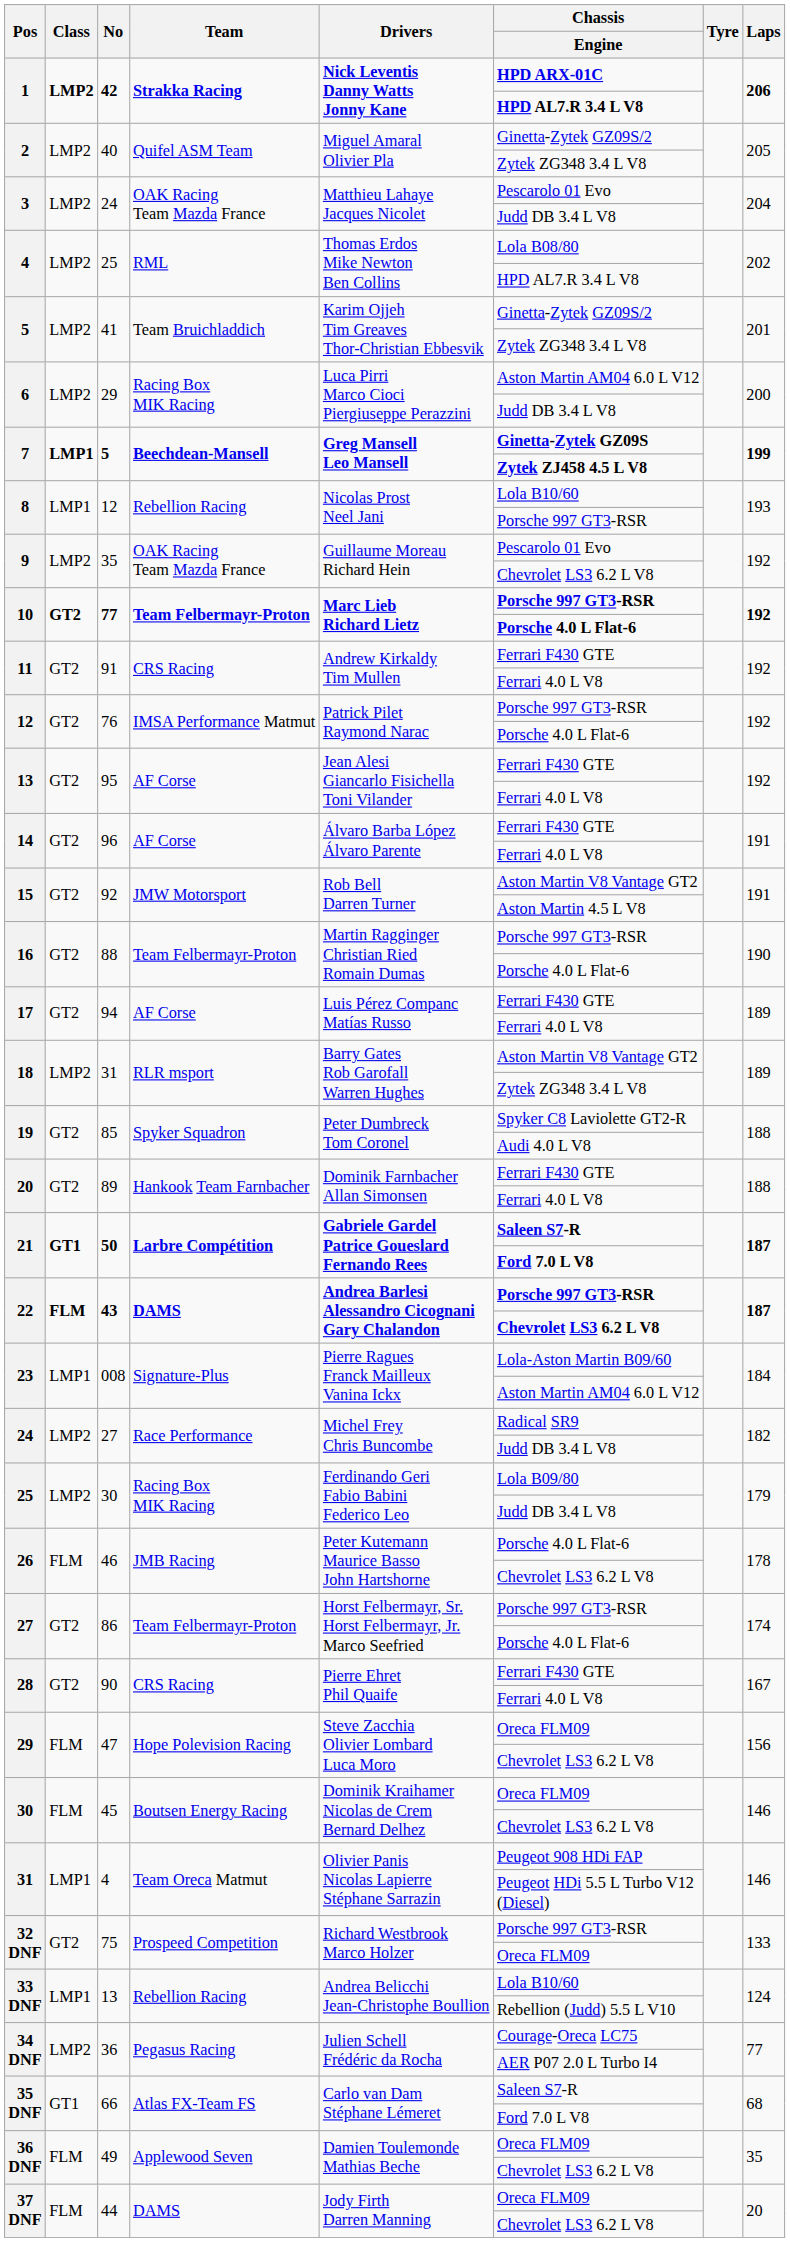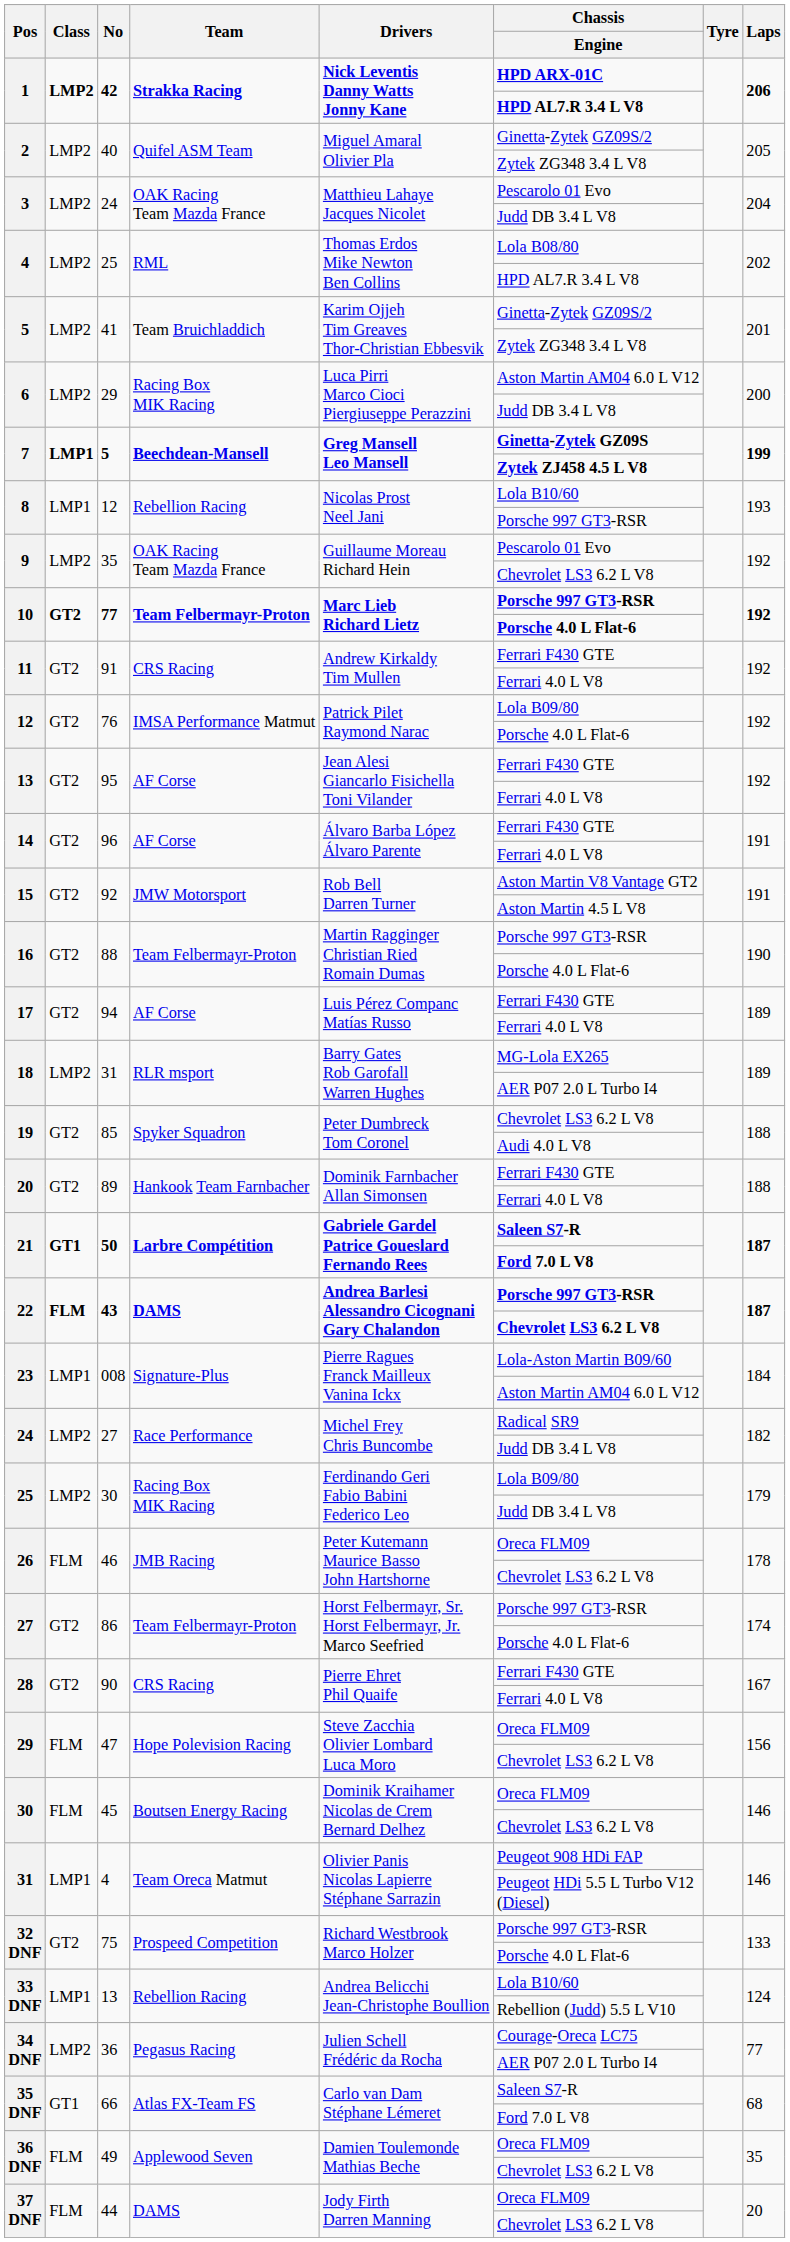(572, 708) Porsche 997 GT3-RSR -> (538, 708) Lola B09/80
(597, 1056) Aston Martin V8 Vantage GT2 -> (553, 1056) MG-Lola EX265
(572, 1089) Zytek ZG348 3.4 L V8 -> (577, 1089) AER P07 2.0 L Turbo I4
(592, 1119) Spyker C8 Laviolette GT2-R -> (575, 1119) Chevrolet LS3 6.2 L V8
(563, 1544) Porsche 4.0 L Flat-6 -> (543, 1544) Oreca FLM09
(543, 1955) Oreca FLM09 -> (563, 1955) Porsche 4.0 L Flat-6
